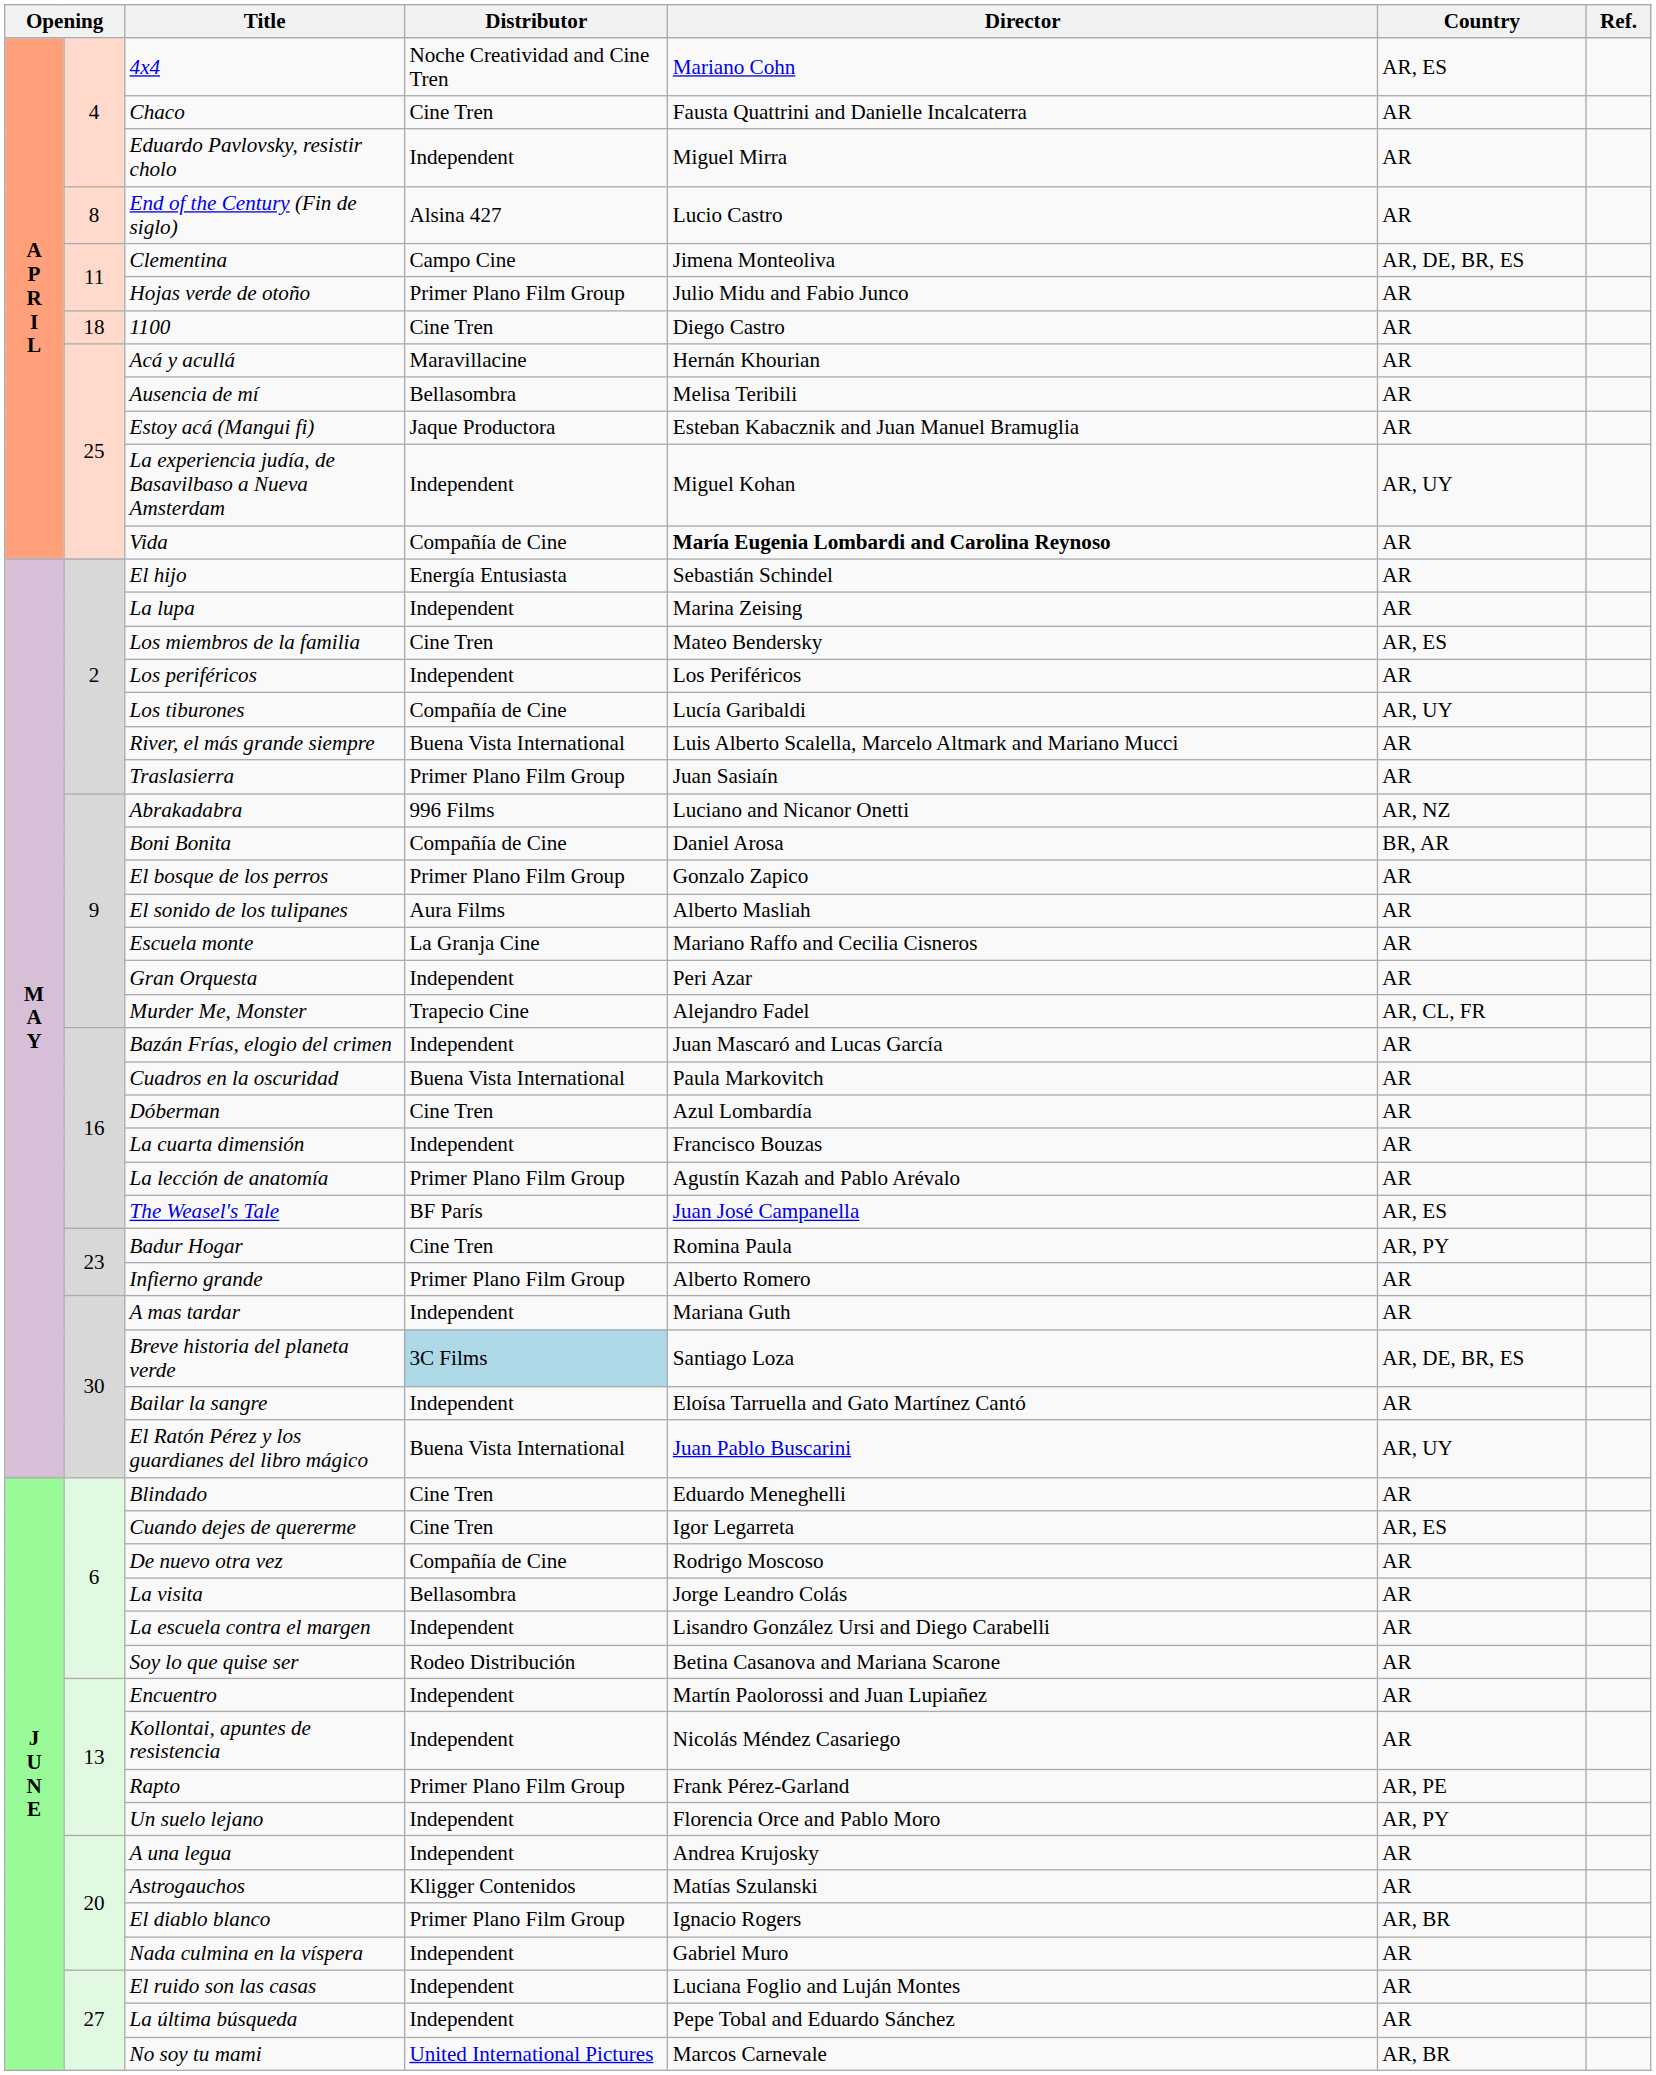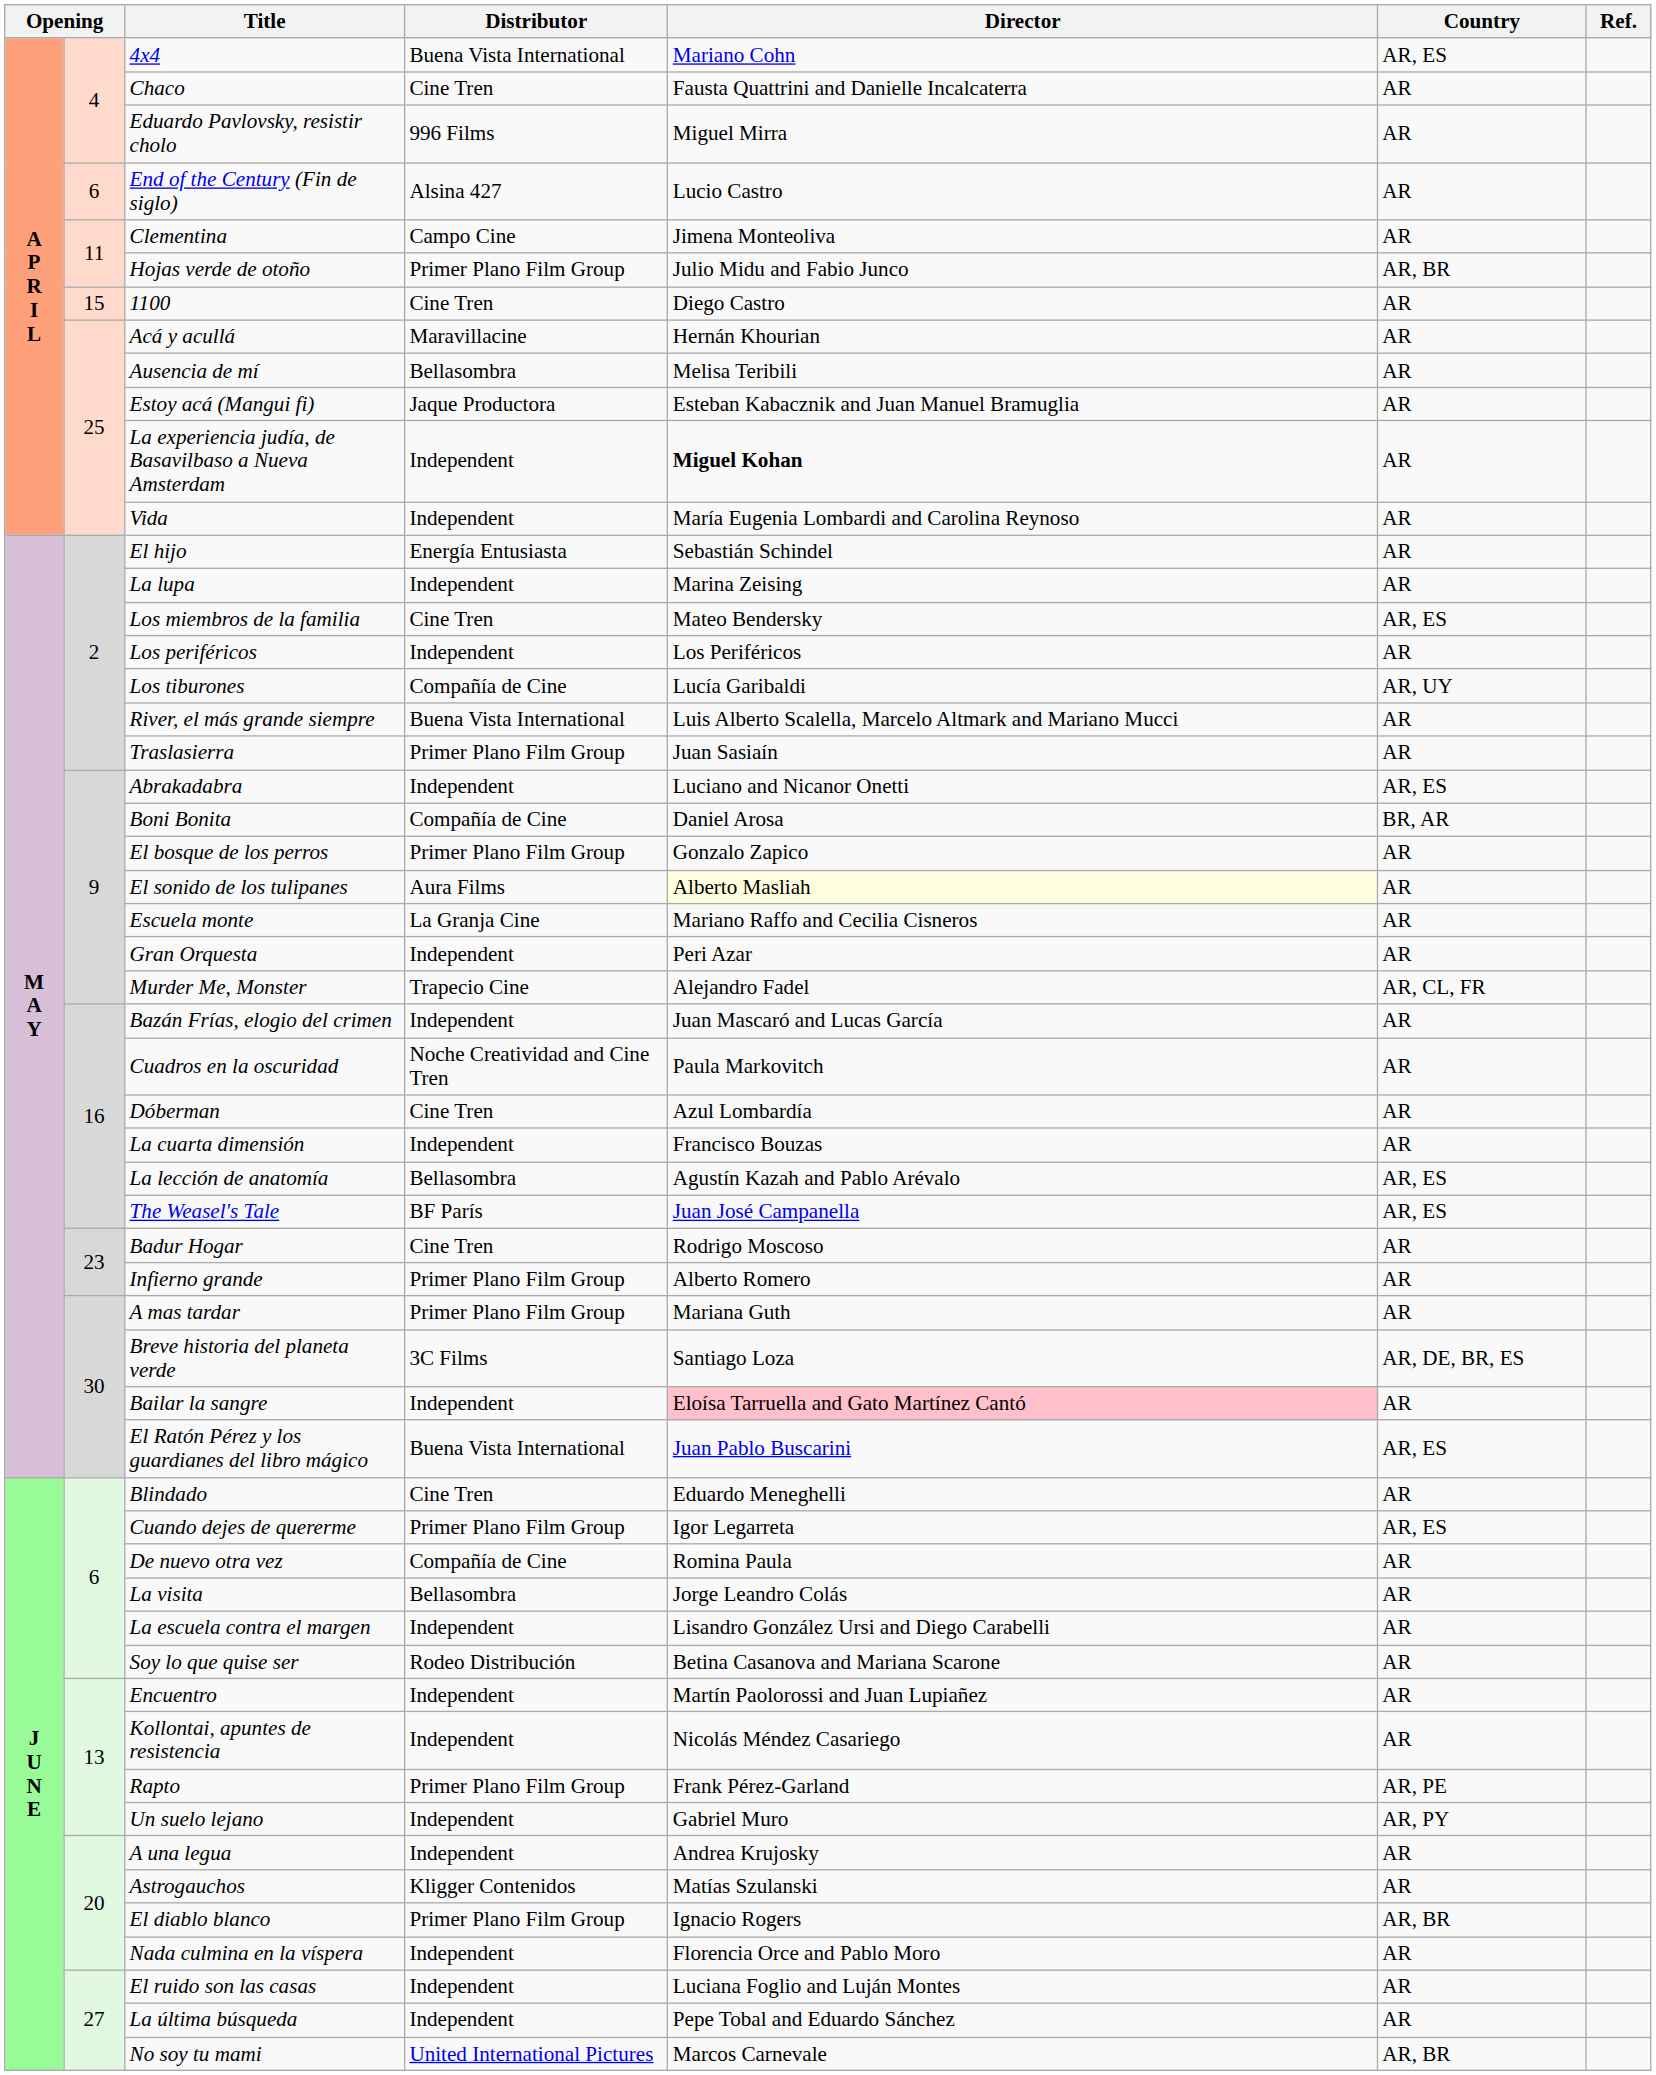(529, 66) Noche Creatividad and Cine Tren -> (517, 54) Buena Vista International
(462, 157) Independent -> (452, 133) 996 Films
(94, 214) 8 -> (94, 190) 6
(1453, 260) AR, DE, BR, ES -> (1397, 236) AR
(1397, 293) AR -> (1416, 269) AR, BR
(94, 326) 18 -> (94, 303) 15
(734, 484) normal -> (738, 460) bold
(1418, 484) AR, UY -> (1397, 460) AR
(488, 541) Compañía de Cine -> (462, 518) Independent
(892, 541) bold -> (876, 518) normal
(452, 809) 996 Films -> (462, 786) Independent
(1416, 809) AR, NZ -> (1415, 786) AR, ES
(742, 910) no background -> (742, 886) lightyellow background
(517, 1077) Buena Vista International -> (529, 1066) Noche Creatividad and Cine Tren
(517, 1178) Primer Plano Film Group -> (463, 1178) Bellasombra
(1397, 1178) AR -> (1415, 1178) AR, ES
(732, 1245) Romina Paula -> (748, 1245) Rodrigo Moscoso
(1416, 1245) AR, PY -> (1397, 1245) AR
(462, 1312) Independent -> (517, 1312) Primer Plano Film Group
(448, 1357) lightblue background -> (448, 1357) no background
(849, 1403) no background -> (849, 1403) pink background
(1418, 1448) AR, UY -> (1415, 1448) AR, ES
(451, 1527) Cine Tren -> (517, 1527) Primer Plano Film Group
(748, 1560) Rodrigo Moscoso -> (732, 1560) Romina Paula
(806, 1819) Florencia Orce and Pablo Moro -> (731, 1819) Gabriel Muro
(731, 1953) Gabriel Muro -> (806, 1953) Florencia Orce and Pablo Moro
